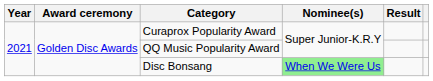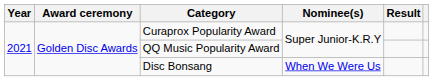(333, 66) lightgreen background -> (333, 66) no background
